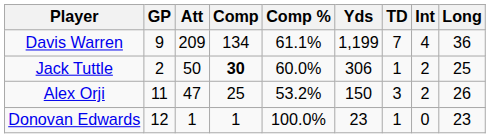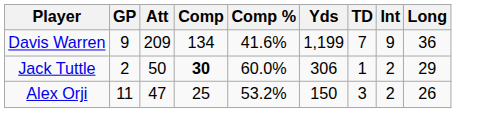(299, 42) 61.1% -> (264, 42) 41.6%
(425, 42) 4 -> (390, 42) 9
(462, 68) 25 -> (427, 68) 29
- row: (74, 119)
